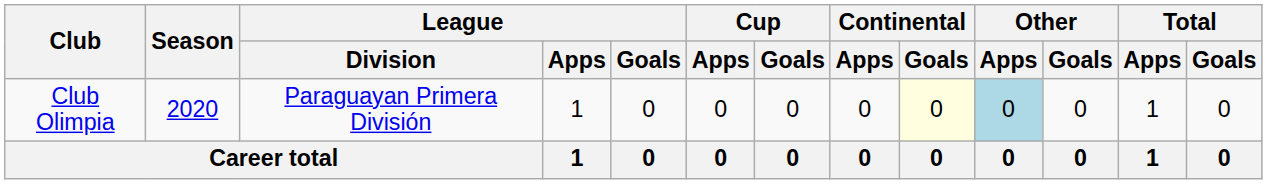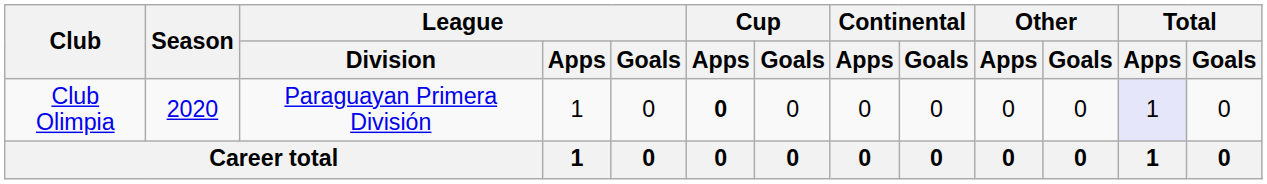(721, 109) normal -> (721, 109) bold
(937, 109) lightyellow background -> (937, 109) no background
(1008, 109) lightblue background -> (1008, 109) no background
(1152, 109) no background -> (1152, 109) lavender background
